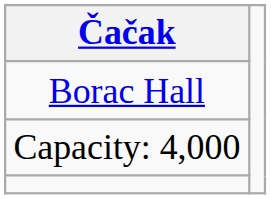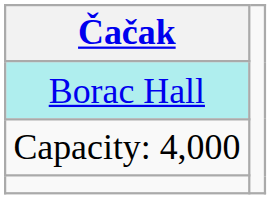(127, 89) no background -> (127, 89) paleturquoise background
